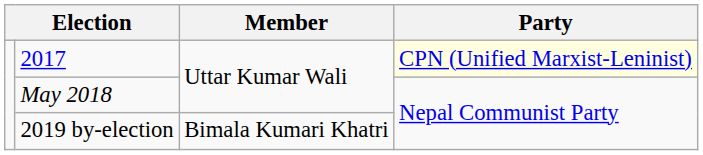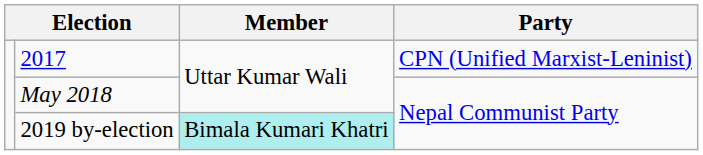(546, 58) lightyellow background -> (546, 58) no background
(286, 130) no background -> (286, 130) paleturquoise background
